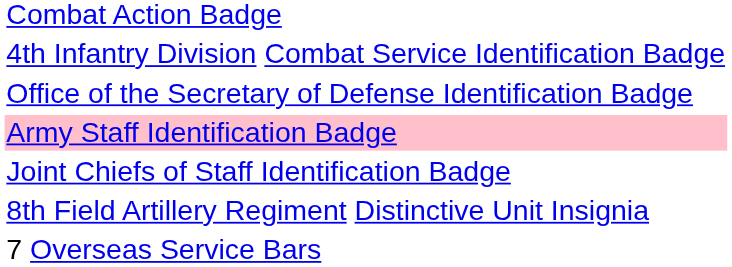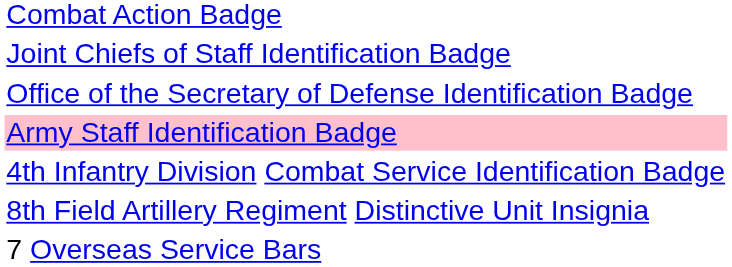(366, 54) 4th Infantry Division Combat Service Identification Badge -> (259, 54) Joint Chiefs of Staff Identification Badge
(259, 171) Joint Chiefs of Staff Identification Badge -> (366, 171) 4th Infantry Division Combat Service Identification Badge
